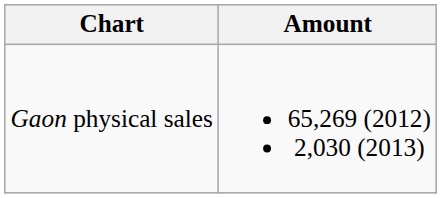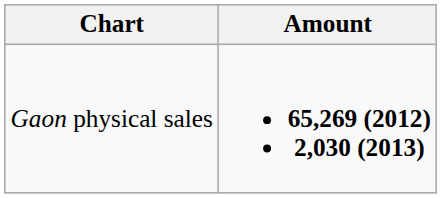(328, 133) normal -> (328, 133) bold
